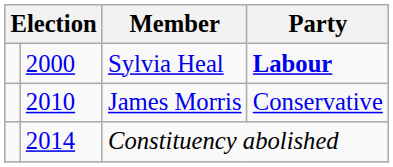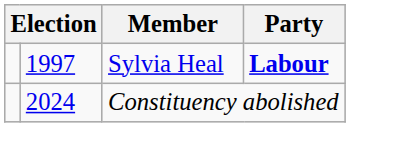(50, 63) 2000 -> (50, 63) 1997
- row: (175, 102)
(50, 141) 2014 -> (50, 102) 2024
